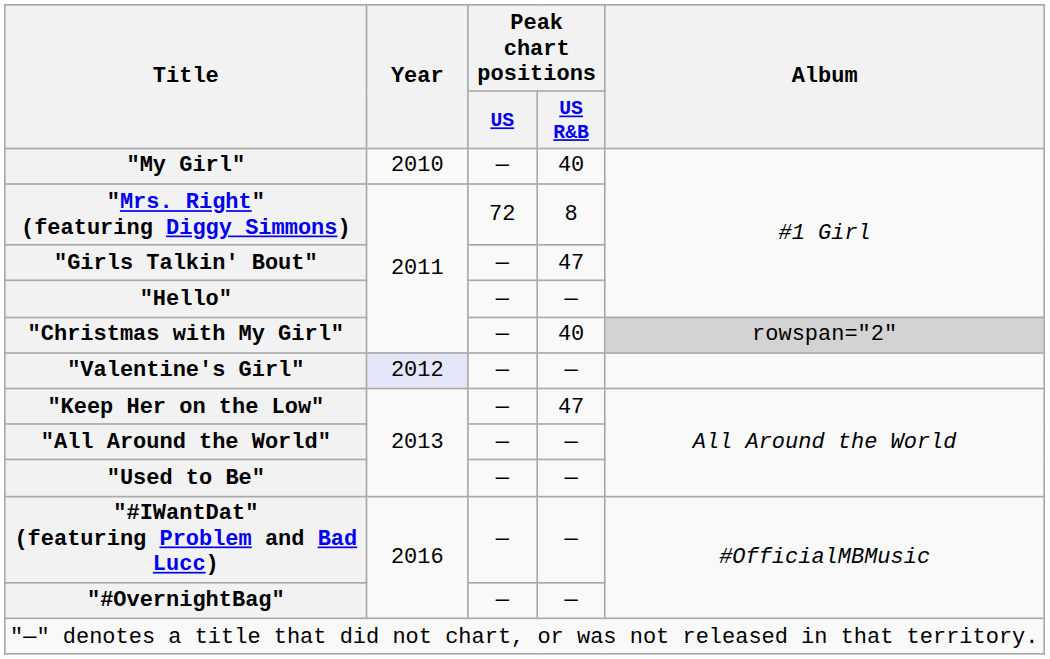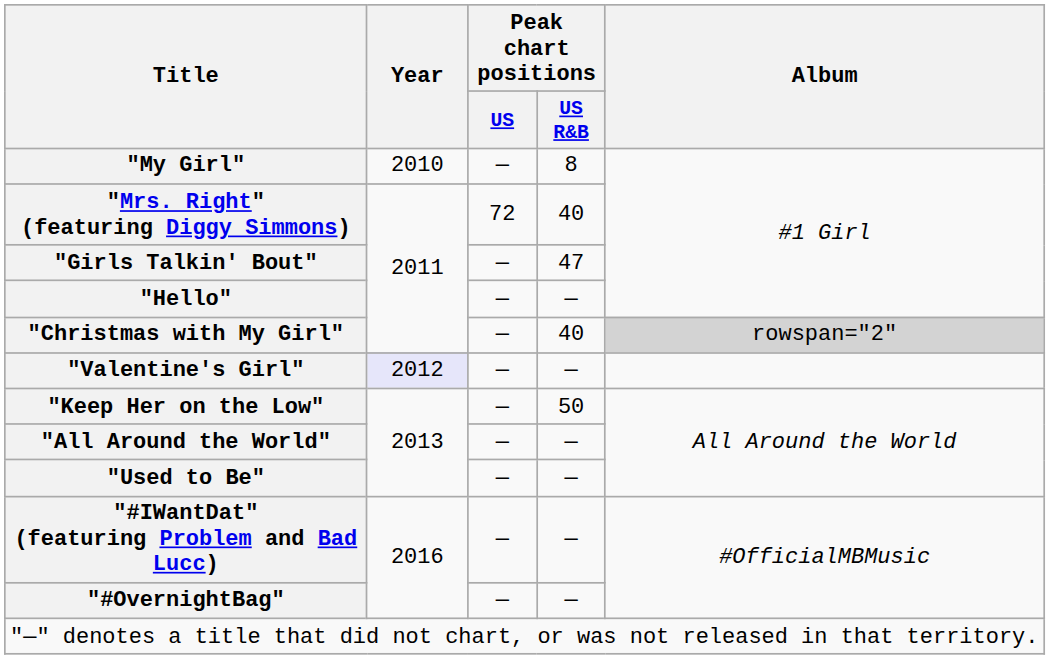(571, 166) 40 -> (571, 166) 8
(571, 215) 8 -> (571, 215) 40
(571, 406) 47 -> (571, 406) 50
